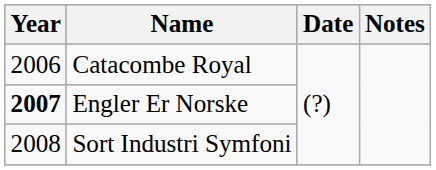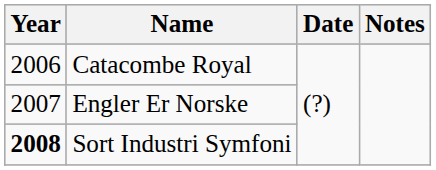(36, 104) bold -> (36, 104) normal
(36, 143) normal -> (36, 143) bold
